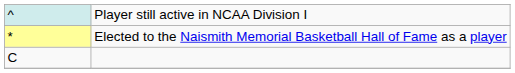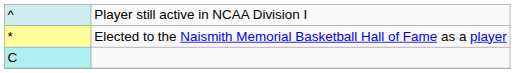(12, 57) no background -> (12, 57) paleturquoise background
